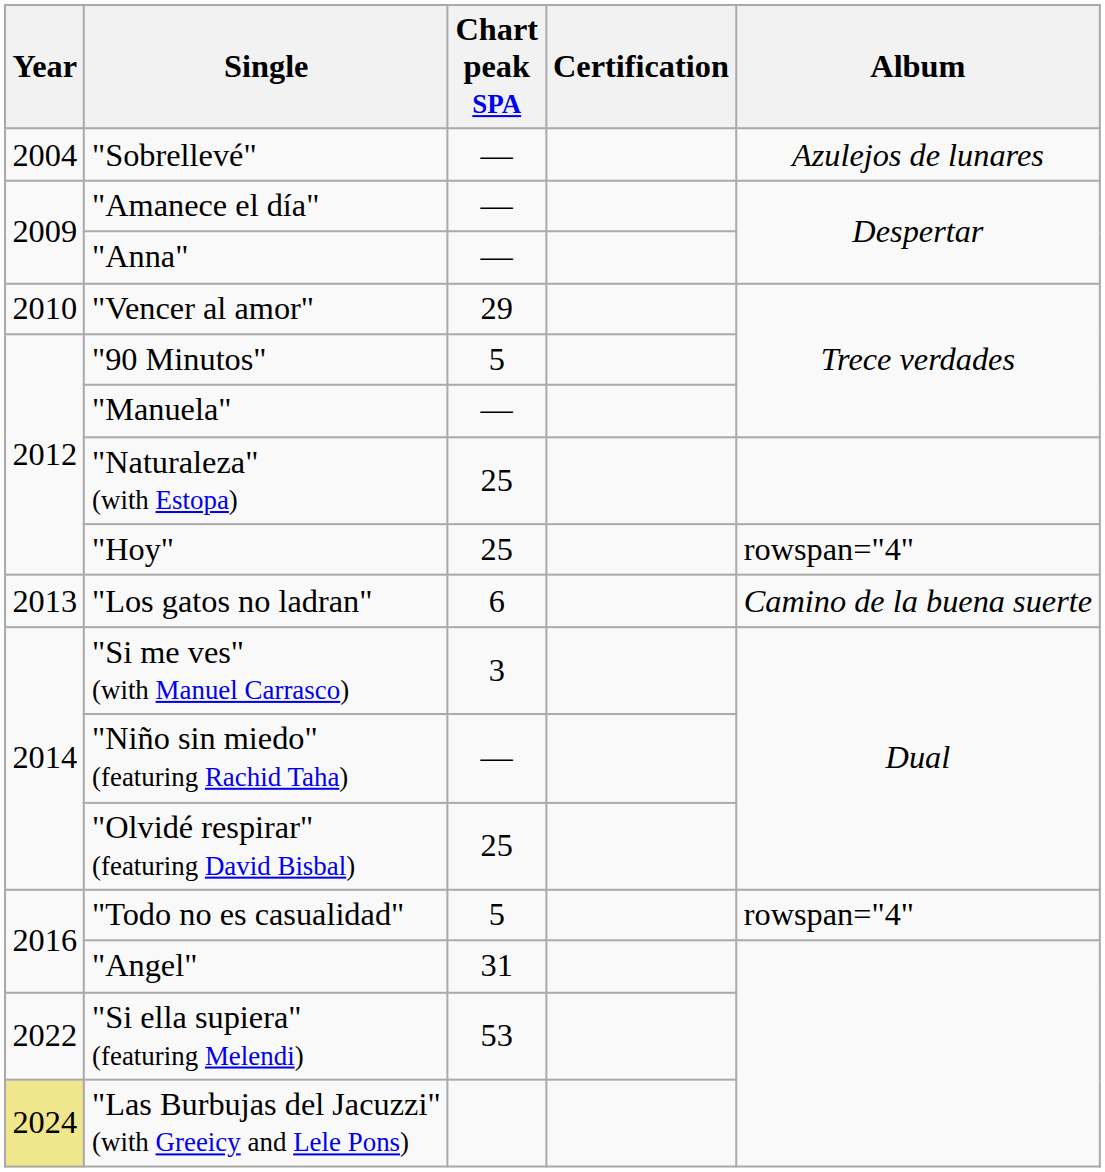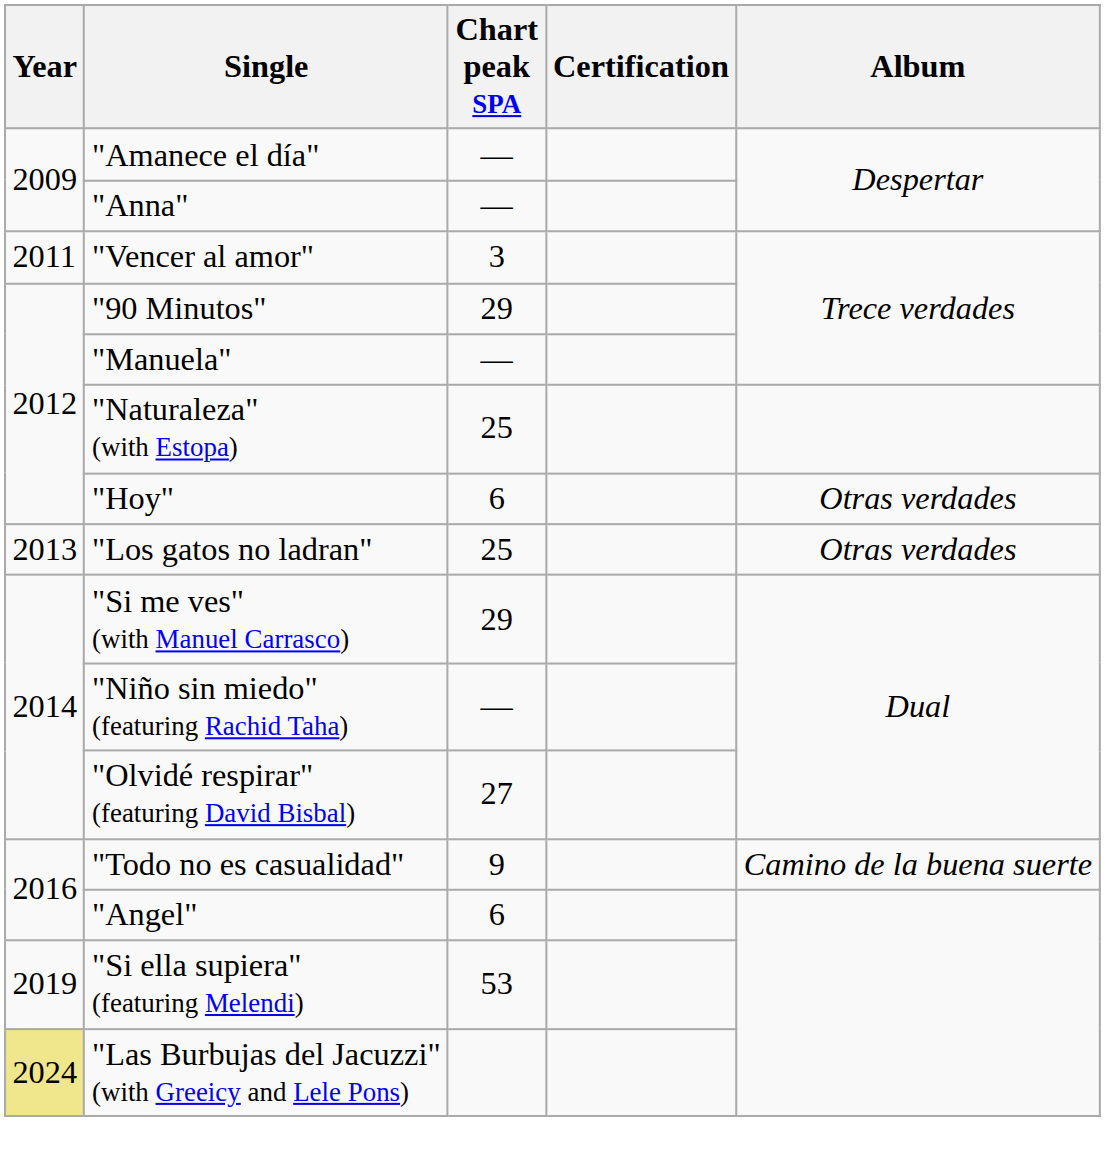- row: (174, 154)
(45, 307) 2010 -> (44, 256) 2011
(497, 307) 29 -> (497, 256) 3
(497, 359) 5 -> (497, 307) 29
(497, 549) 25 -> (497, 498) 6
(829, 549) rowspan="4" -> (918, 498) Otras verdades
(497, 600) 6 -> (497, 549) 25
(918, 600) Camino de la buena suerte -> (918, 549) Otras verdades
(497, 669) 3 -> (497, 618) 29
(497, 845) 25 -> (497, 793) 27
(497, 914) 5 -> (497, 863) 9
(829, 914) rowspan="4" -> (918, 863) Camino de la buena suerte
(497, 965) 31 -> (497, 914) 6
(45, 1035) 2022 -> (45, 984) 2019
